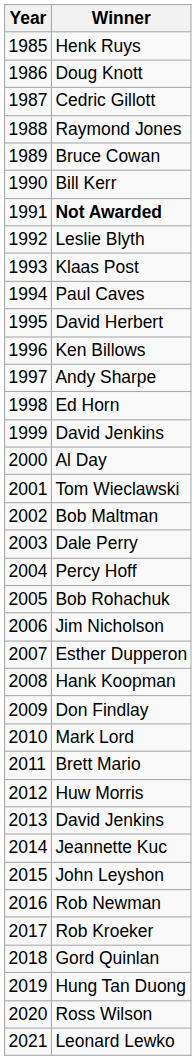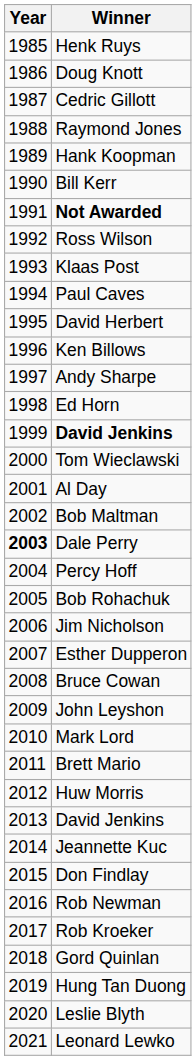(108, 156) Bruce Cowan -> (116, 156) Hank Koopman
(100, 239) Leslie Blyth -> (104, 239) Ross Wilson
(110, 433) normal -> (114, 433) bold
(81, 460) Al Day -> (117, 460) Tom Wieclawski
(117, 488) Tom Wieclawski -> (81, 488) Al Day
(28, 543) normal -> (28, 543) bold
(116, 682) Hank Koopman -> (108, 682) Bruce Cowan
(102, 709) Don Findlay -> (110, 709) John Leyshon
(110, 875) John Leyshon -> (102, 875) Don Findlay
(104, 1014) Ross Wilson -> (100, 1014) Leslie Blyth
